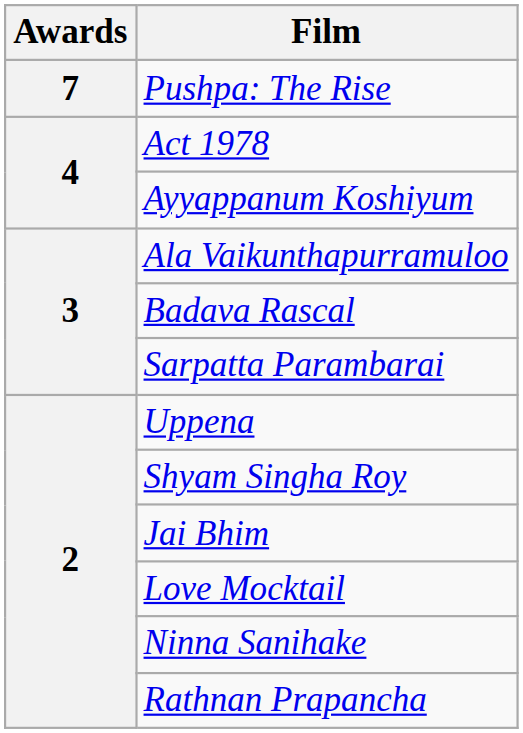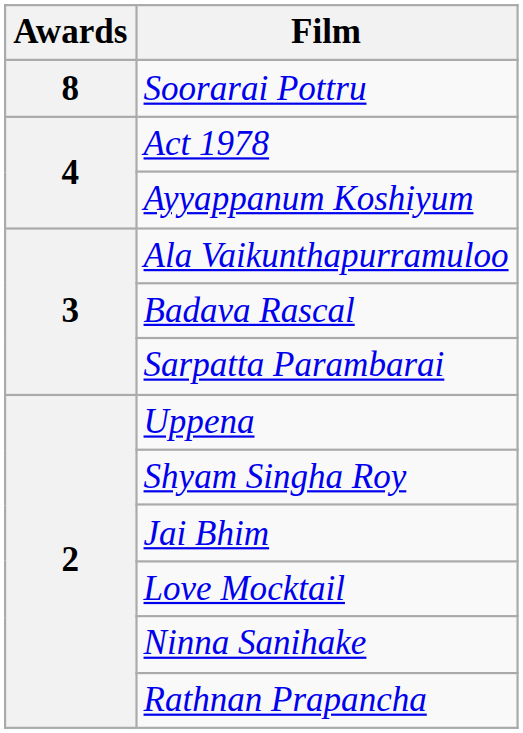+ row: (255, 87)
- row: (267, 87)
